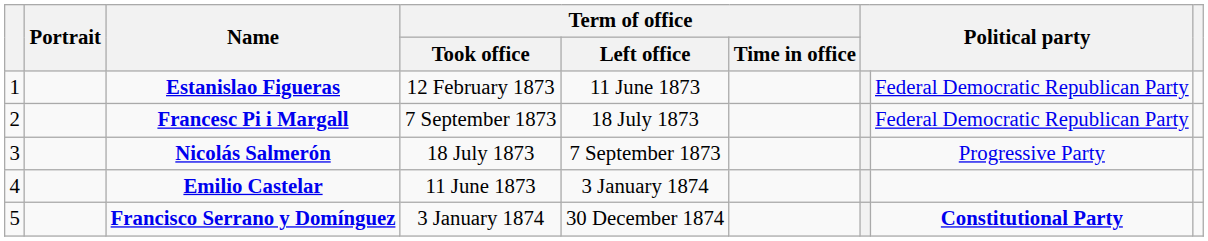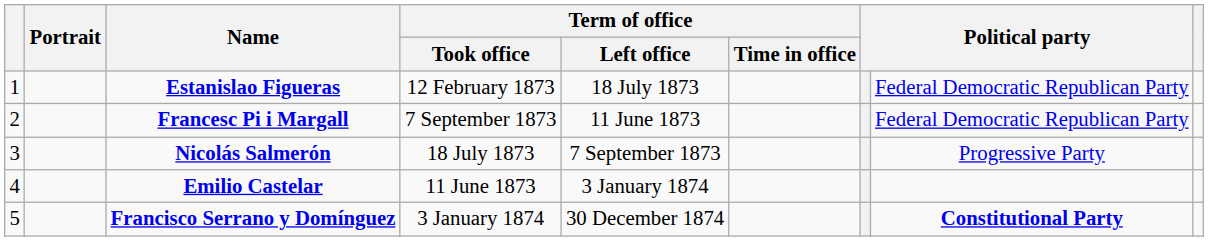(645, 86) 11 June 1873 -> (645, 86) 18 July 1873
(645, 119) 18 July 1873 -> (645, 119) 11 June 1873
